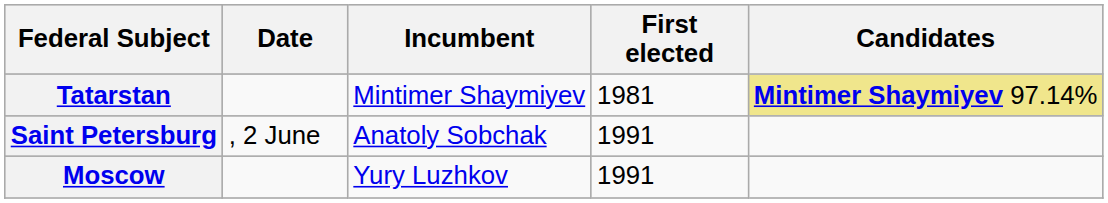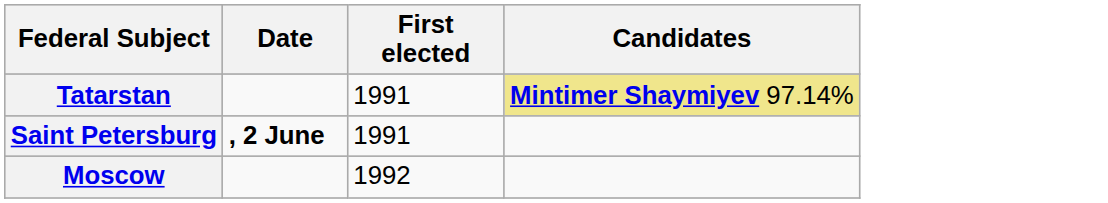- column: (469, 39)
(626, 94) 1981 -> (382, 94) 1991
(275, 135) normal -> (277, 135) bold
(626, 176) 1991 -> (382, 176) 1992
